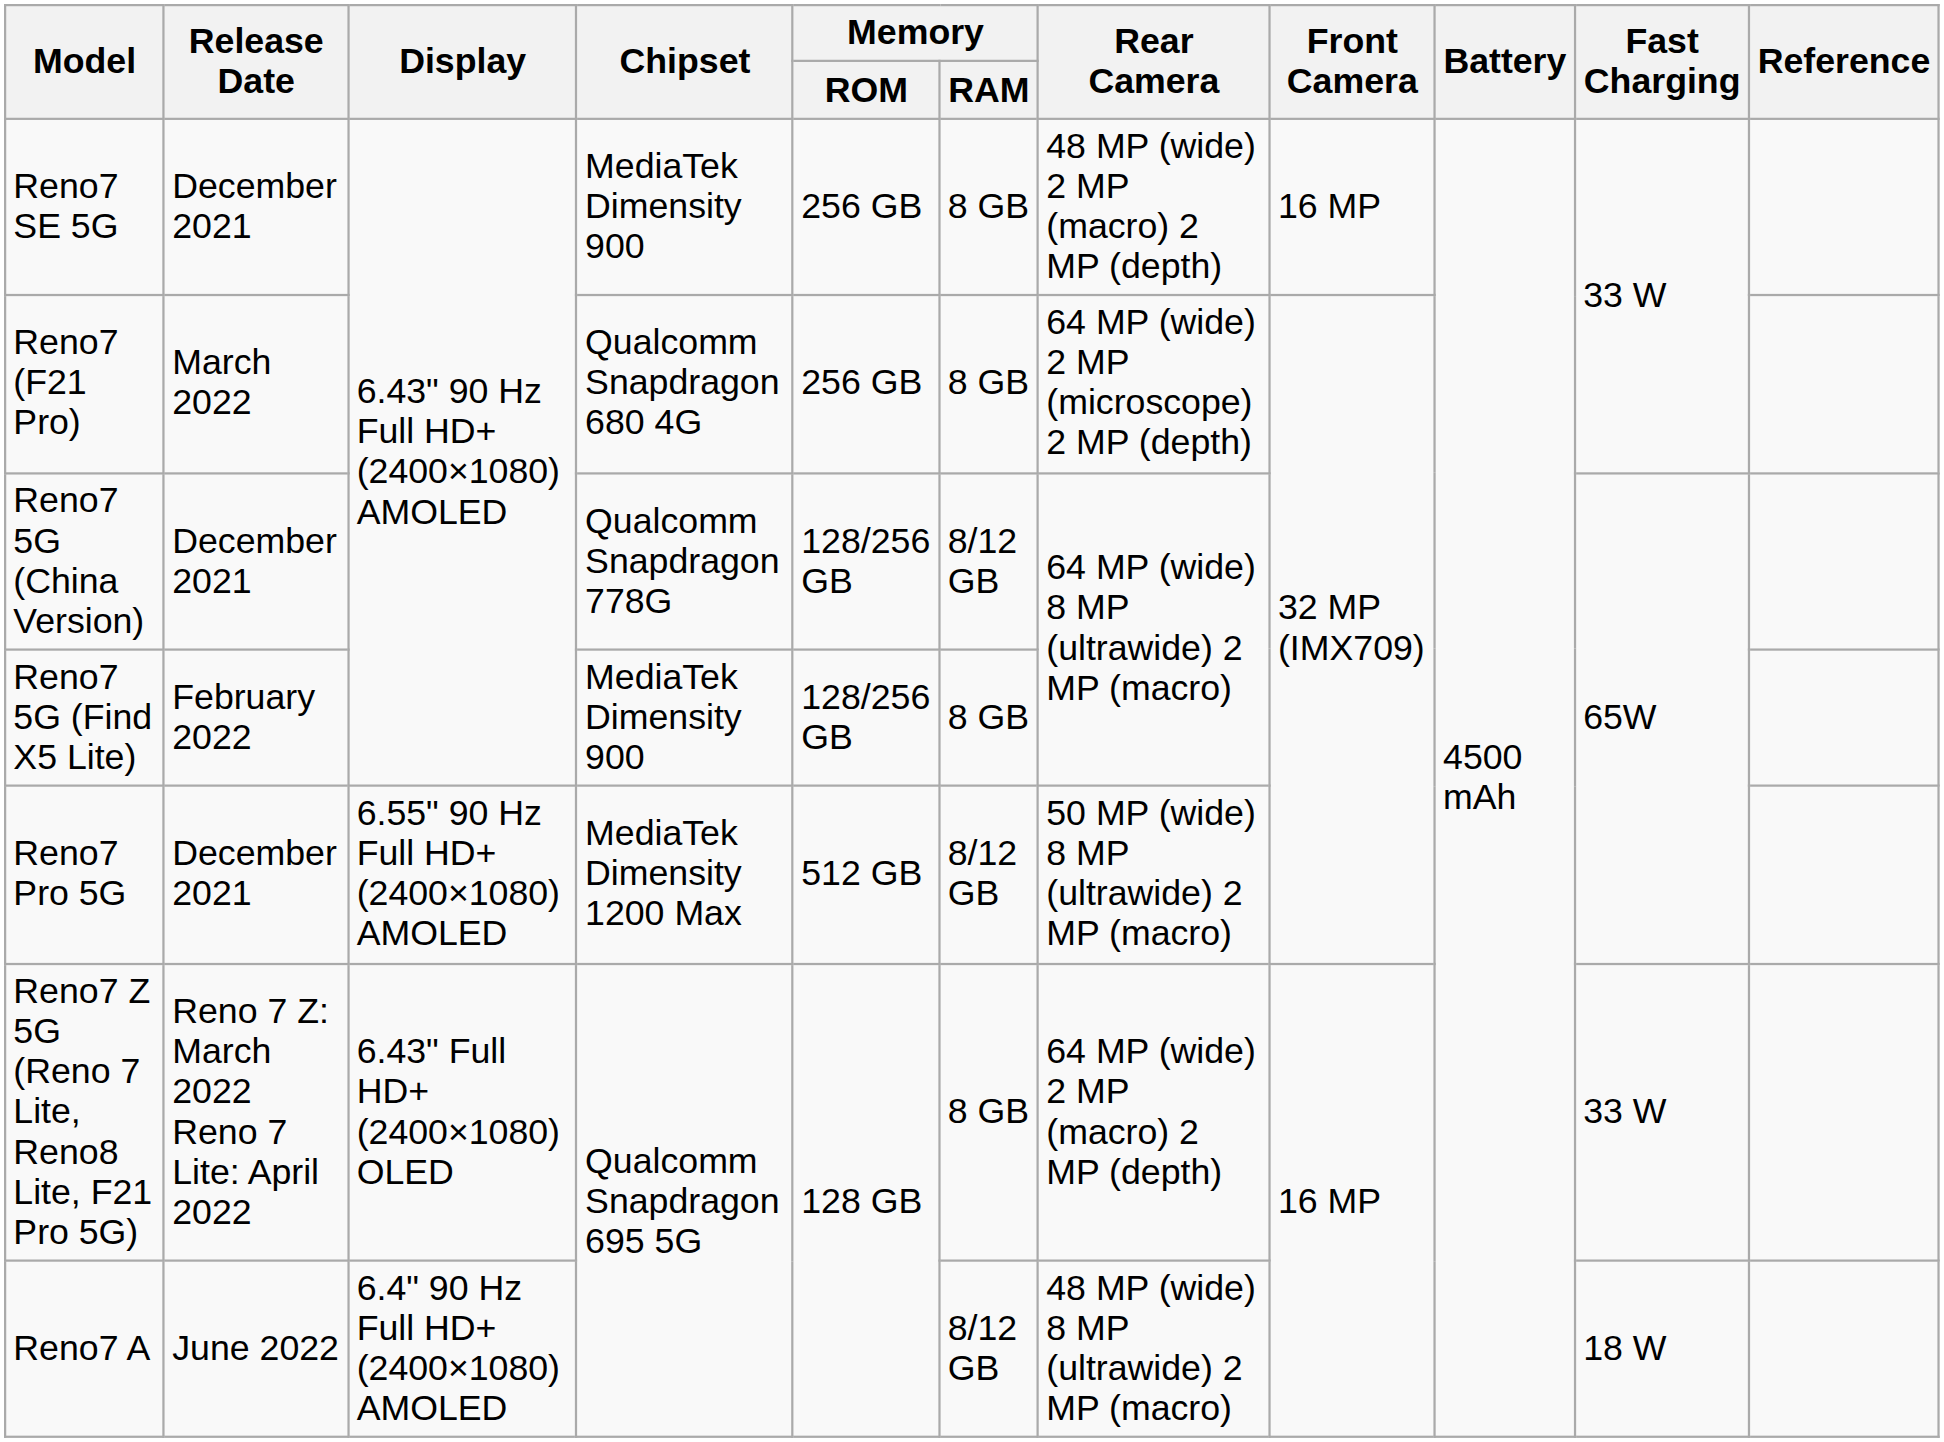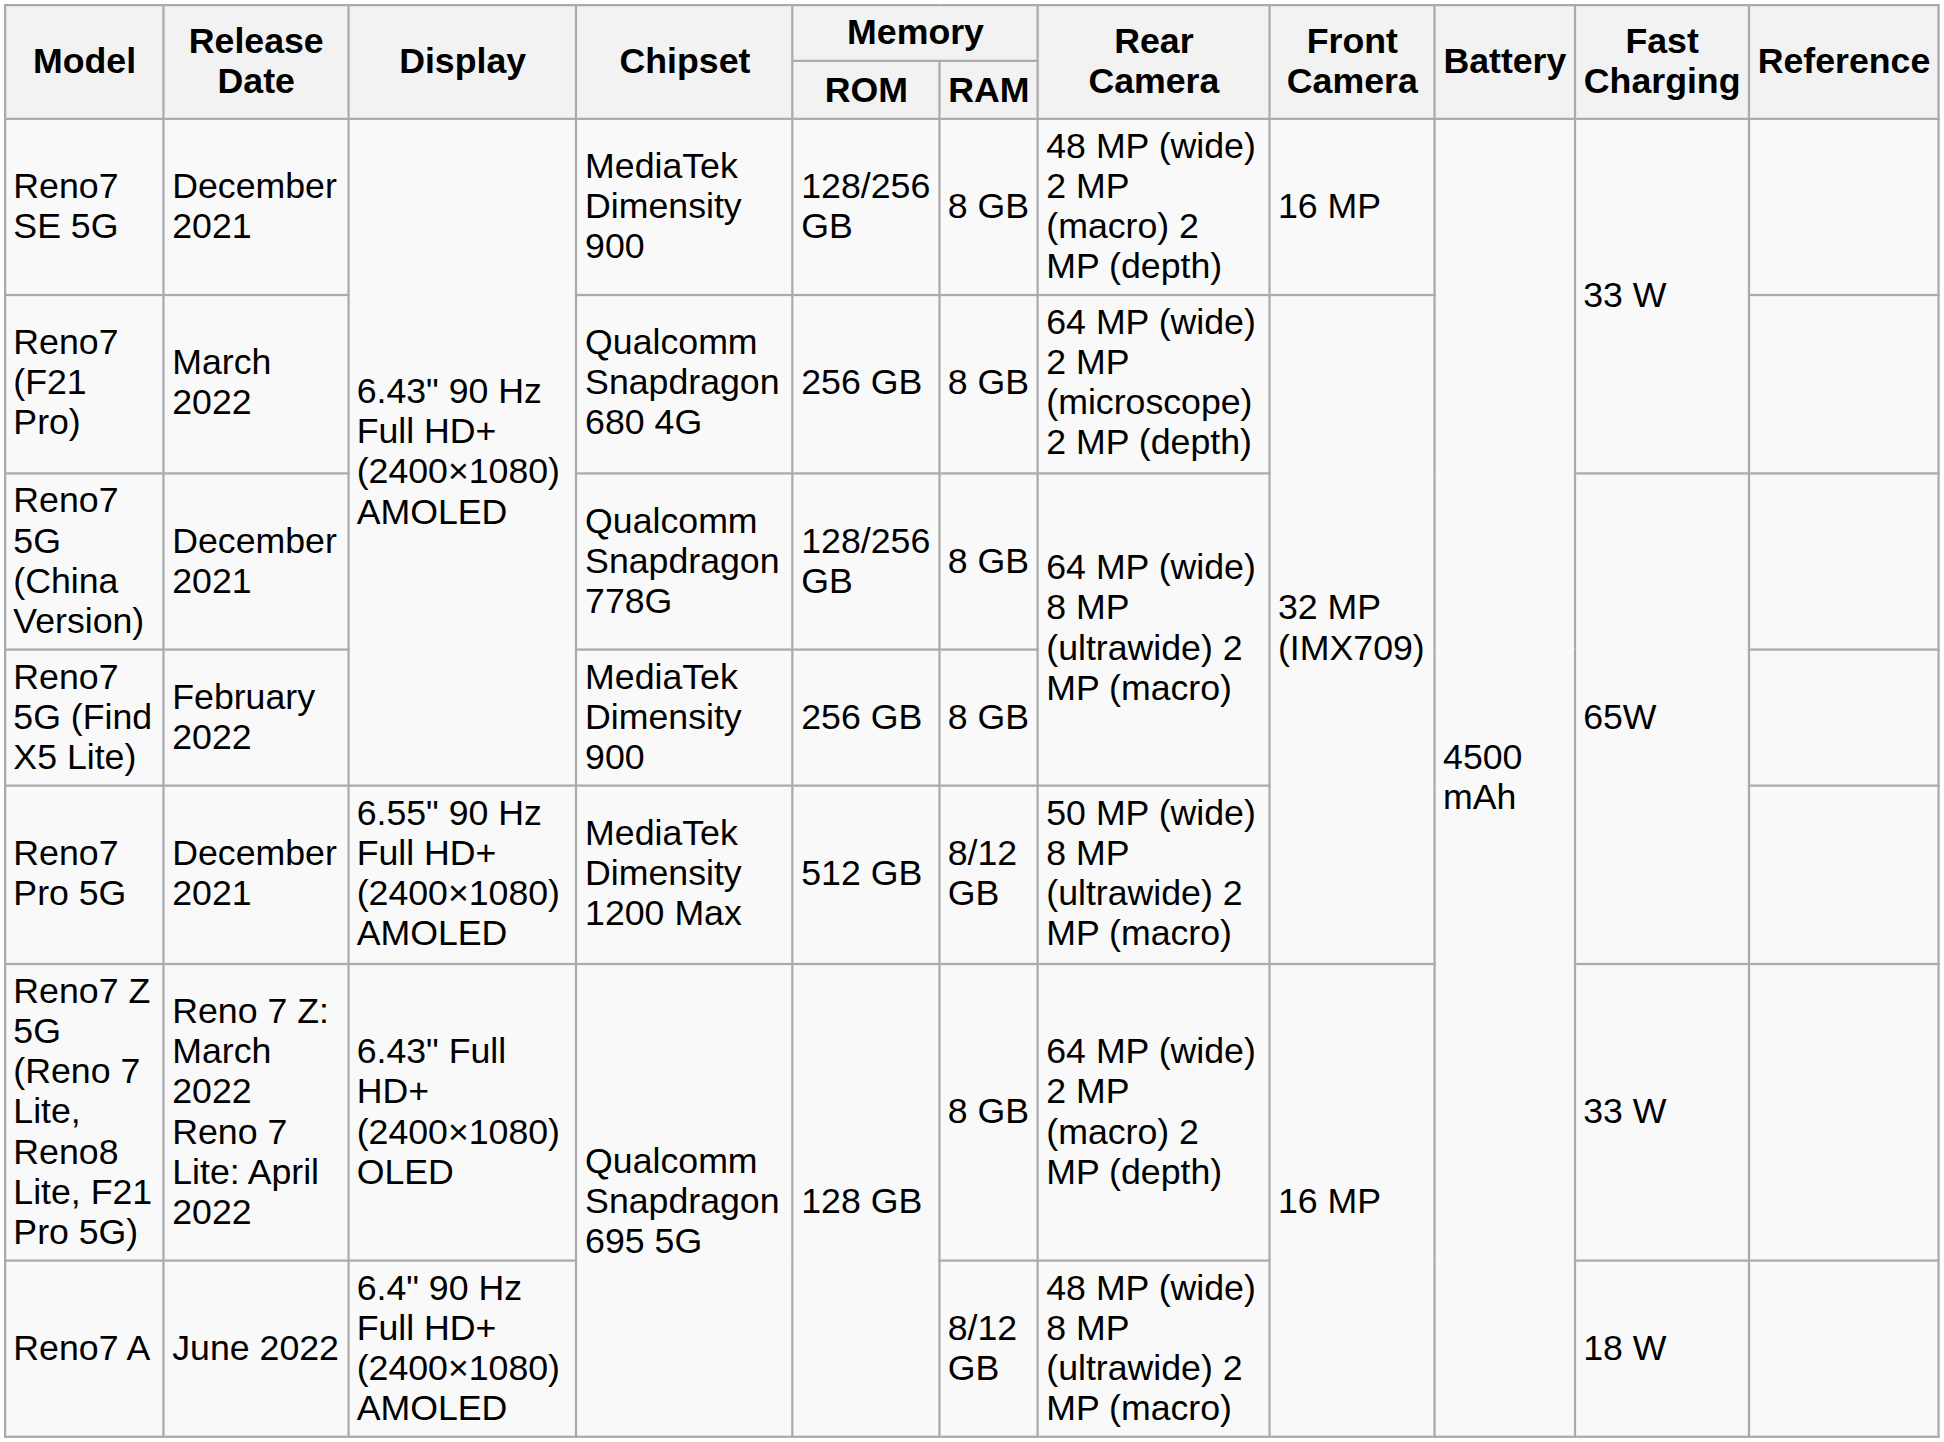(862, 206) 256 GB -> (866, 206) 128/256 GB
(982, 560) 8/12 GB -> (988, 560) 8 GB
(866, 717) 128/256 GB -> (862, 717) 256 GB
